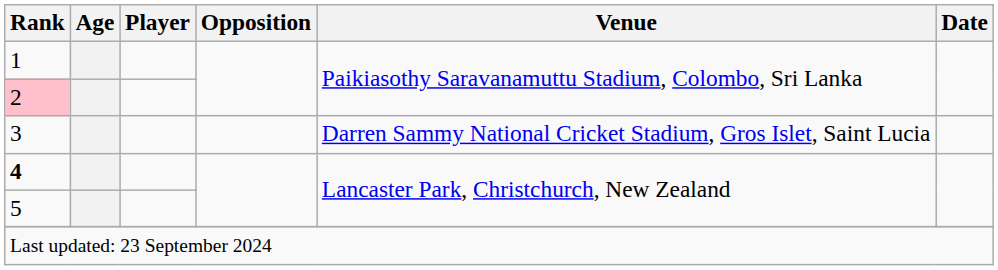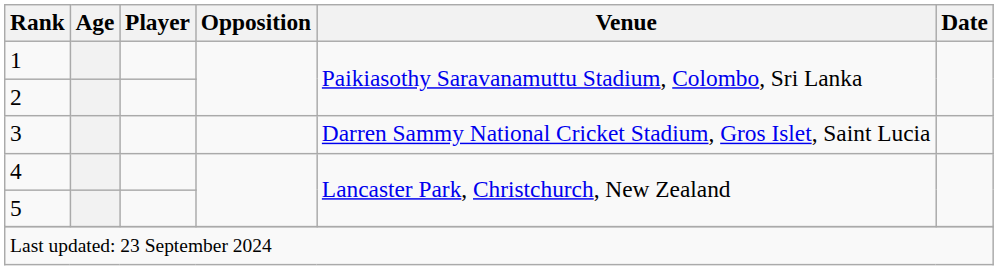(16, 97) pink background -> (16, 97) no background
(16, 171) bold -> (16, 171) normal
